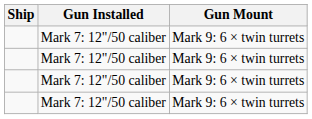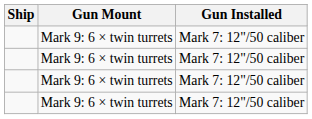columns swapped: (103, 15) <-> (238, 15)
